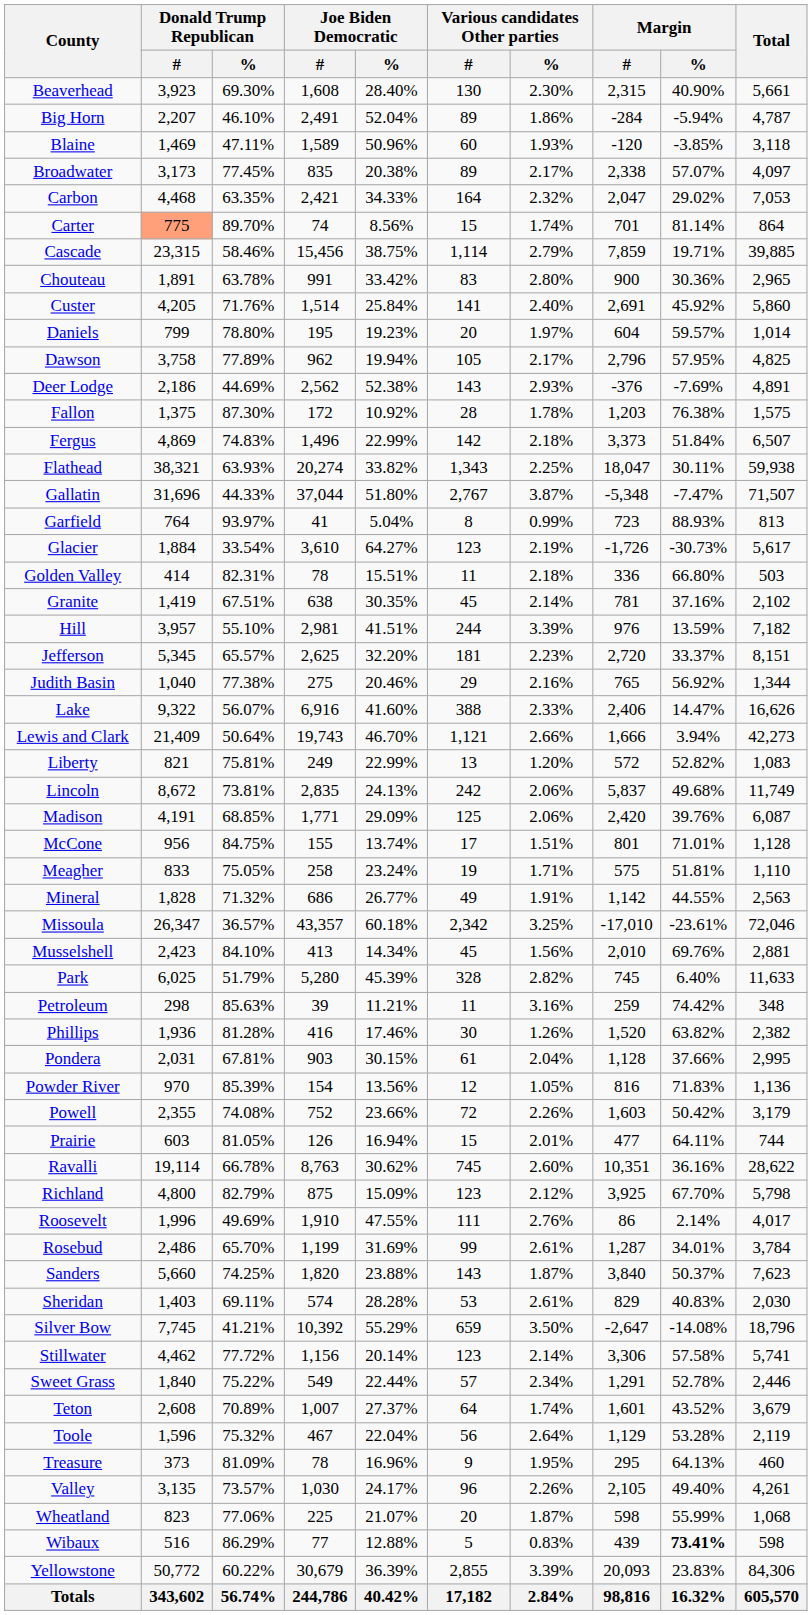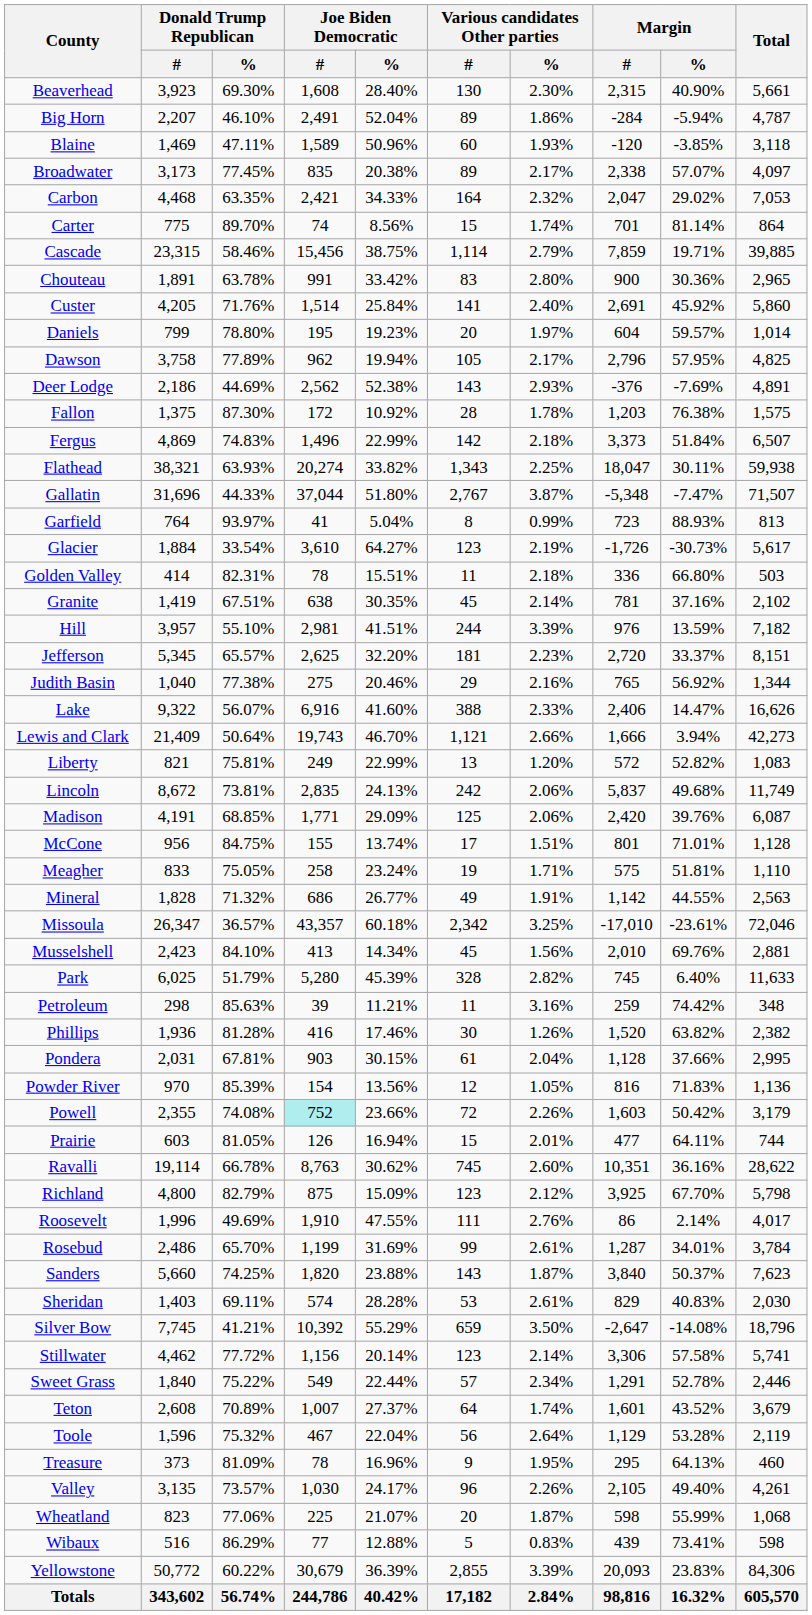(177, 225) lightsalmon background -> (177, 225) no background
(320, 1112) no background -> (320, 1112) paleturquoise background
(698, 1543) bold -> (698, 1543) normal
